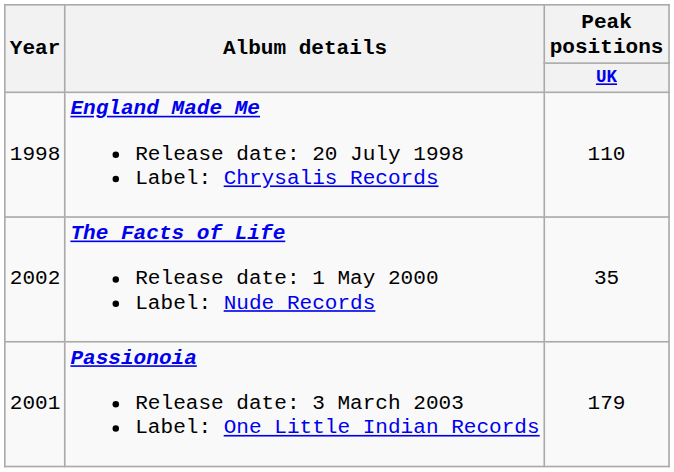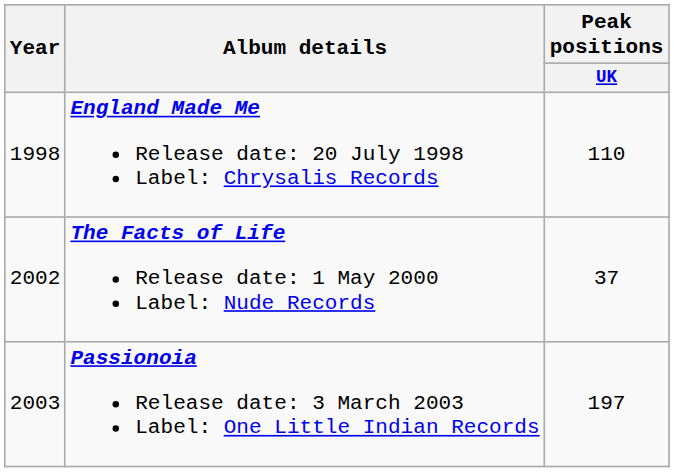(607, 279) 35 -> (607, 279) 37
(35, 404) 2001 -> (35, 404) 2003
(607, 404) 179 -> (607, 404) 197
